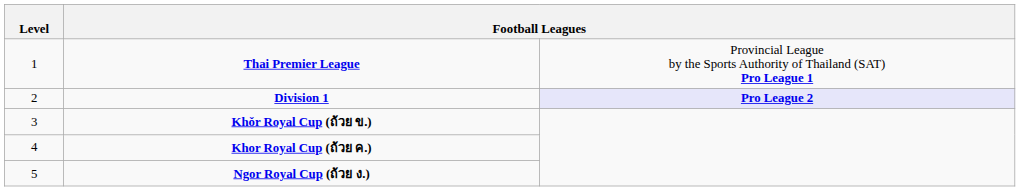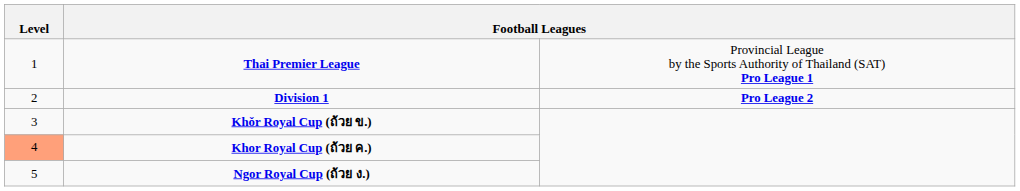(777, 98) lavender background -> (777, 98) no background
(34, 147) no background -> (34, 147) lightsalmon background
